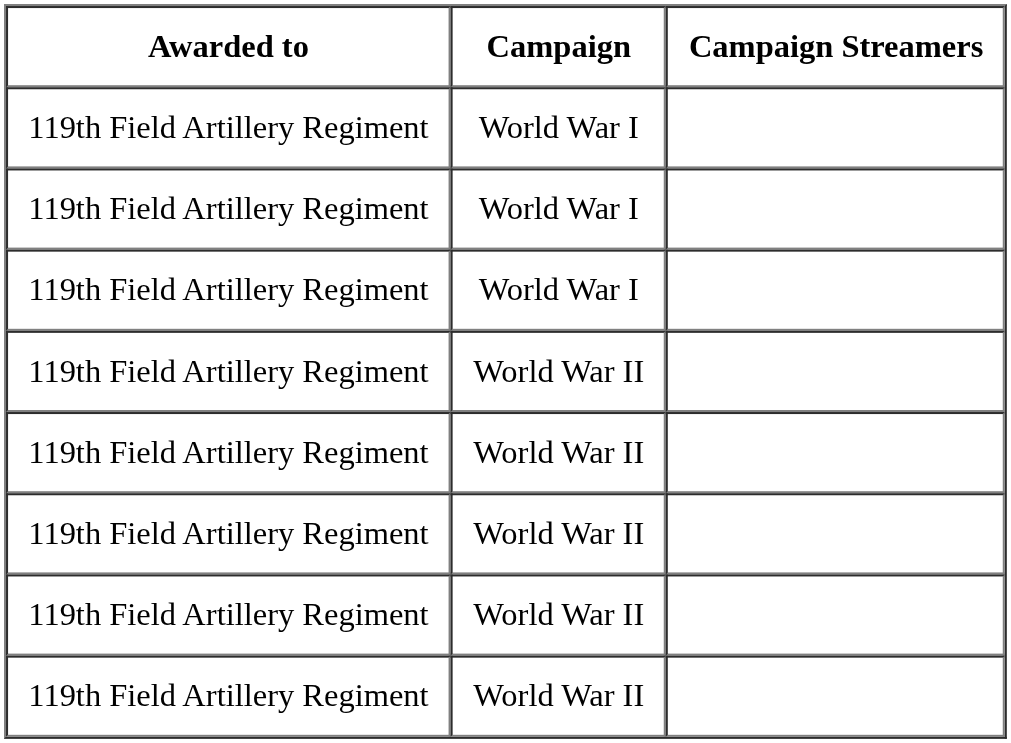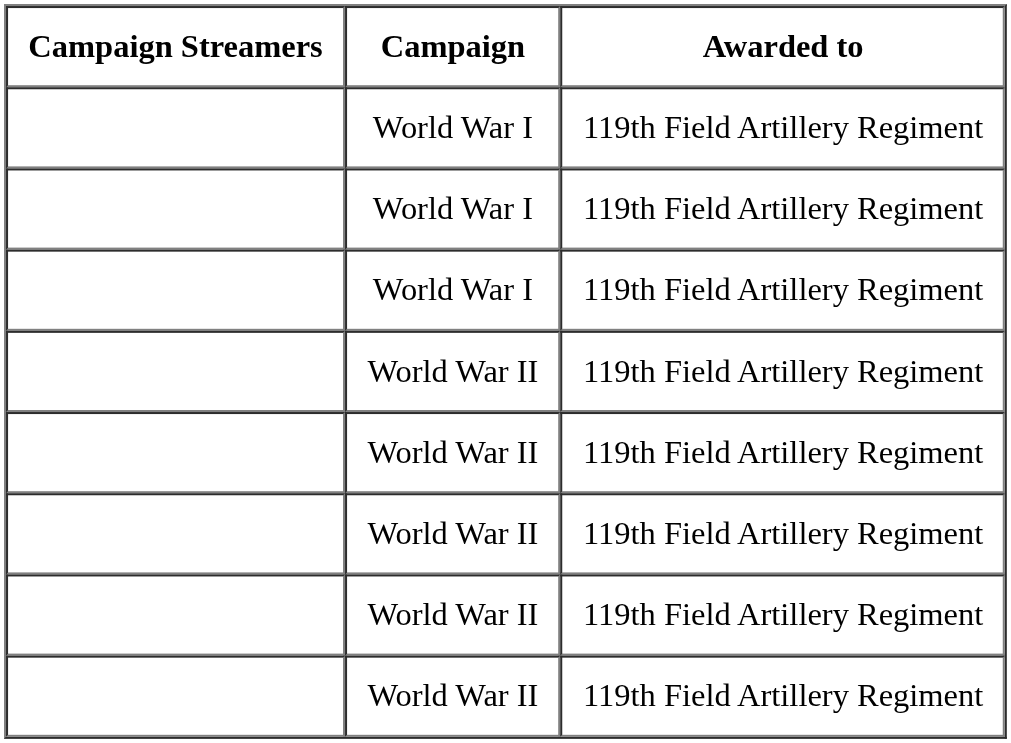columns swapped: (836, 46) <-> (228, 46)
